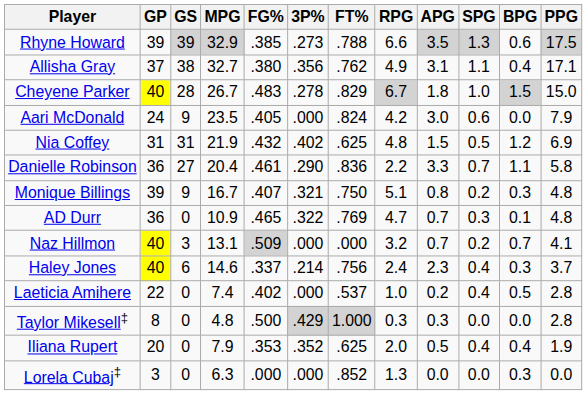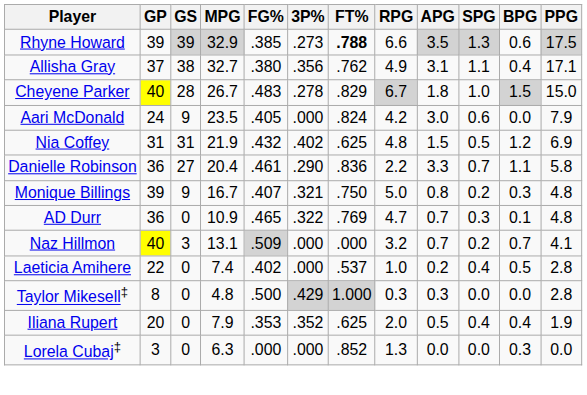(352, 42) normal -> (352, 42) bold
(396, 192) 5.1 -> (396, 192) 5.0
- row: (72, 268)
